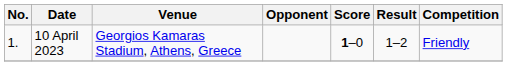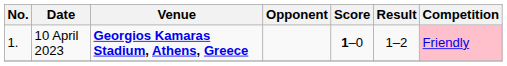(168, 43) normal -> (171, 43) bold
(446, 43) no background -> (446, 43) pink background
